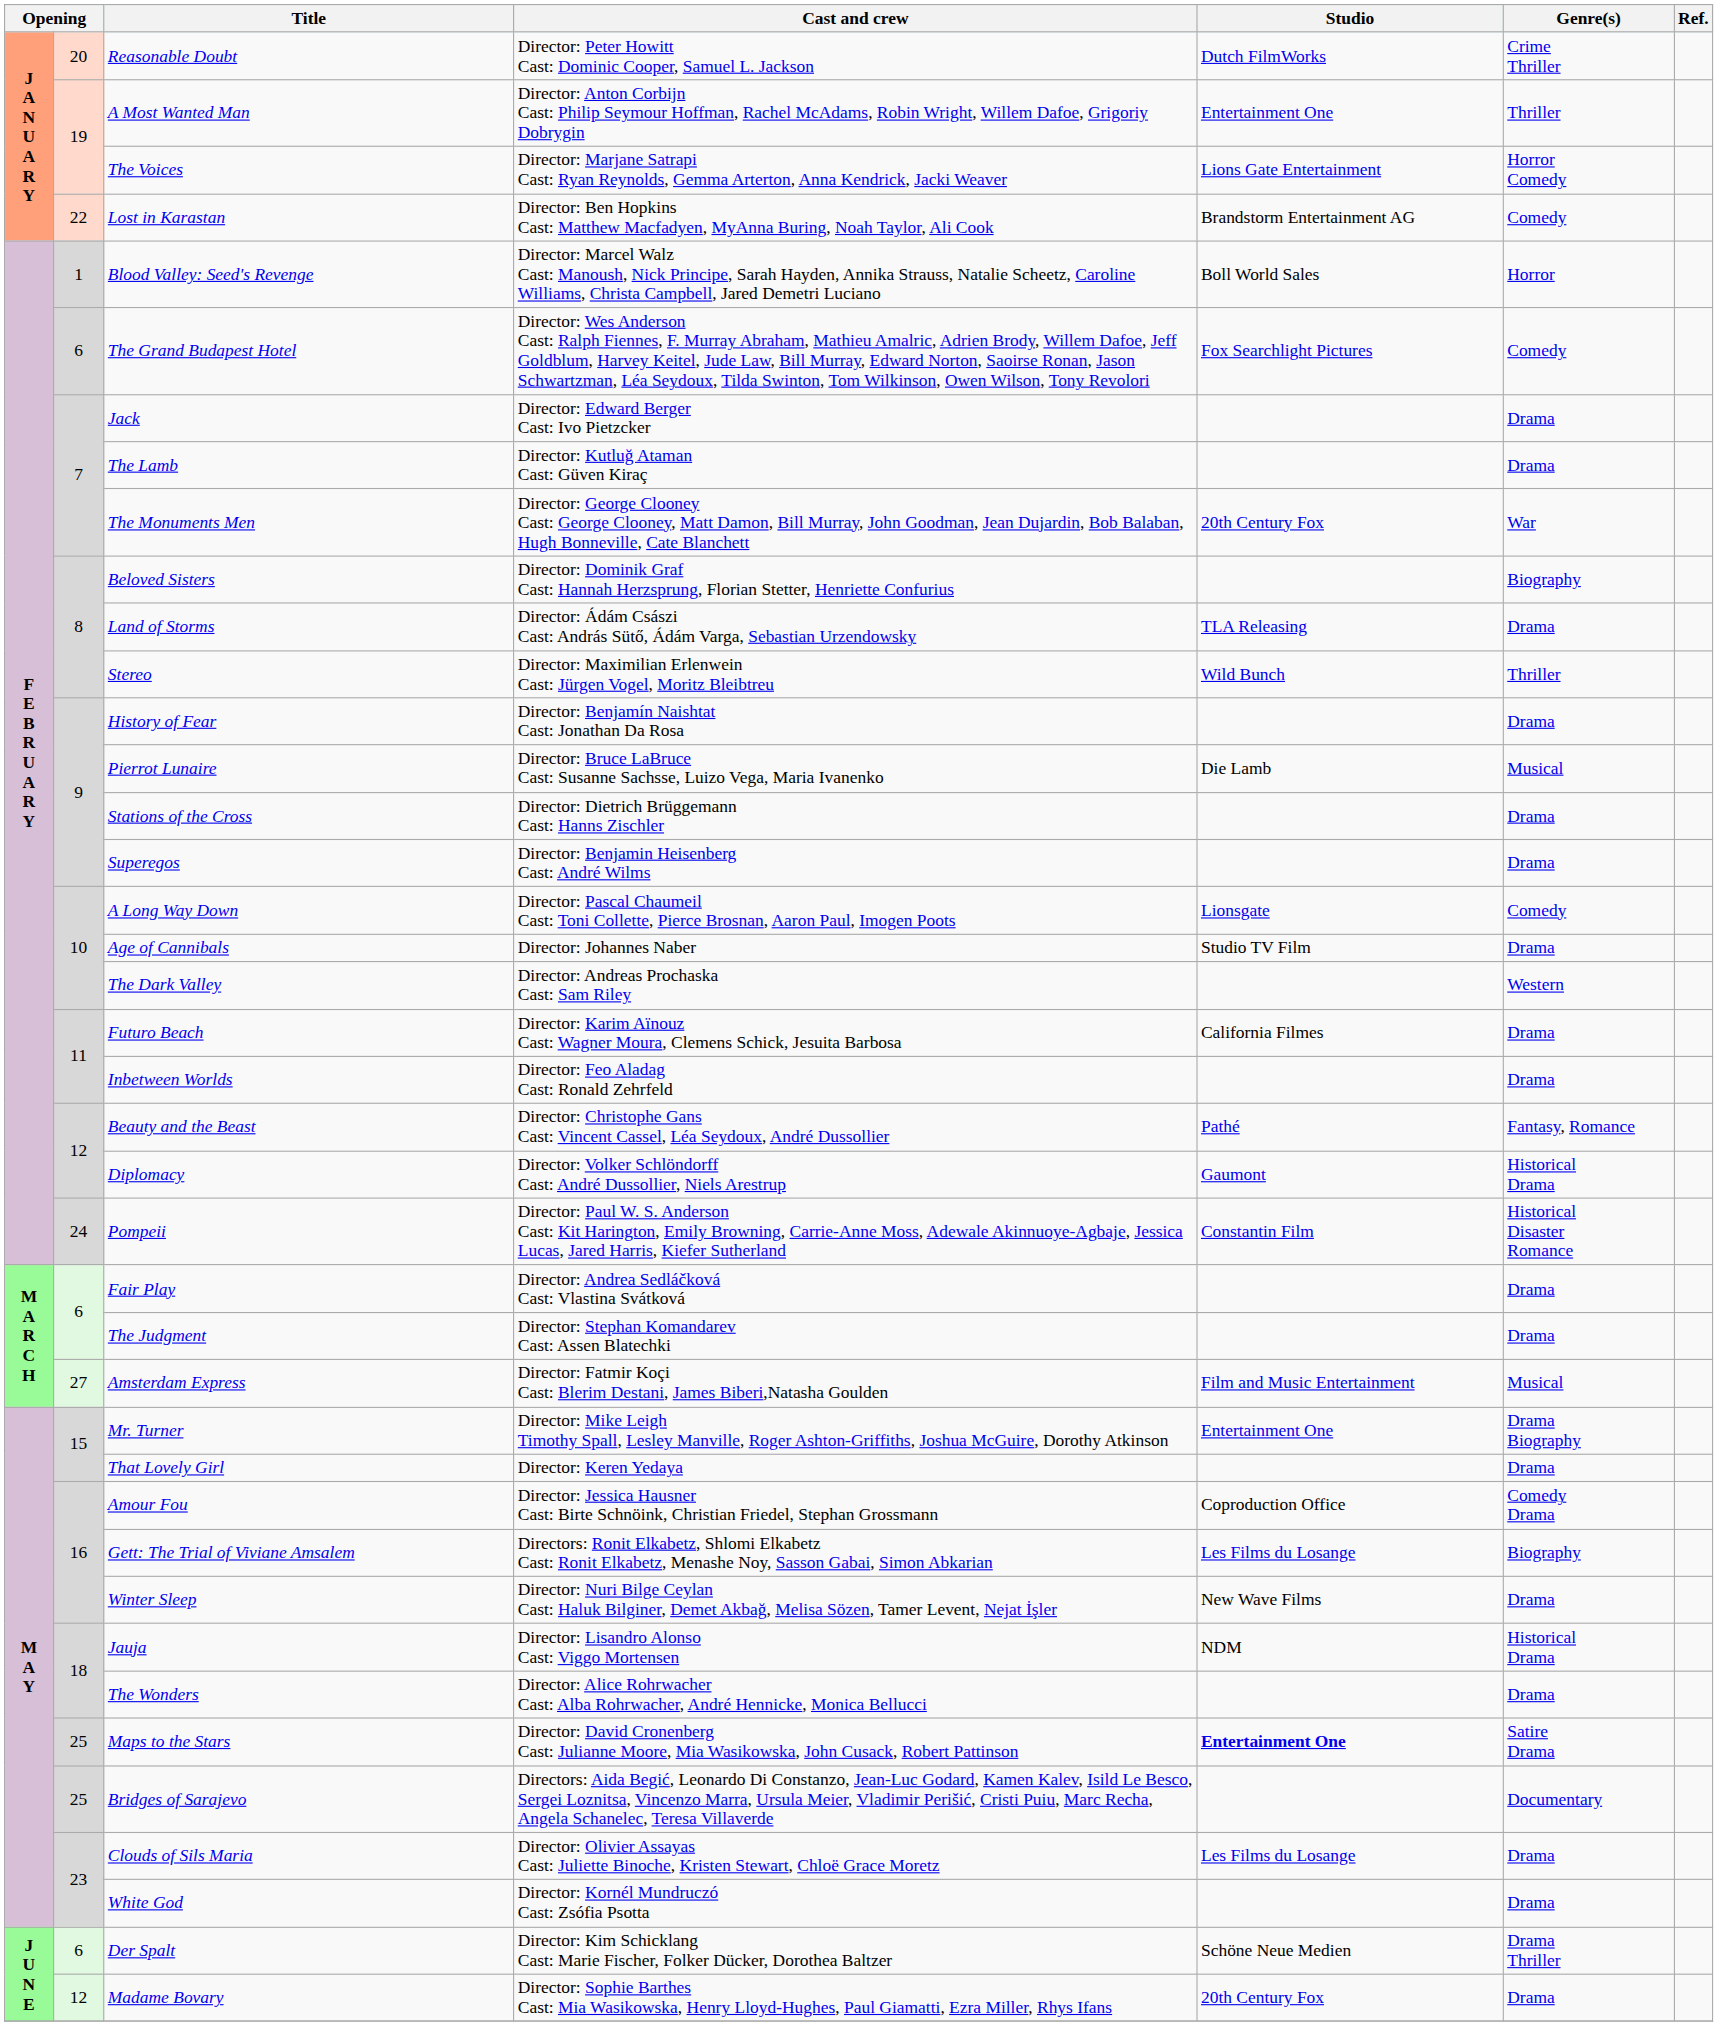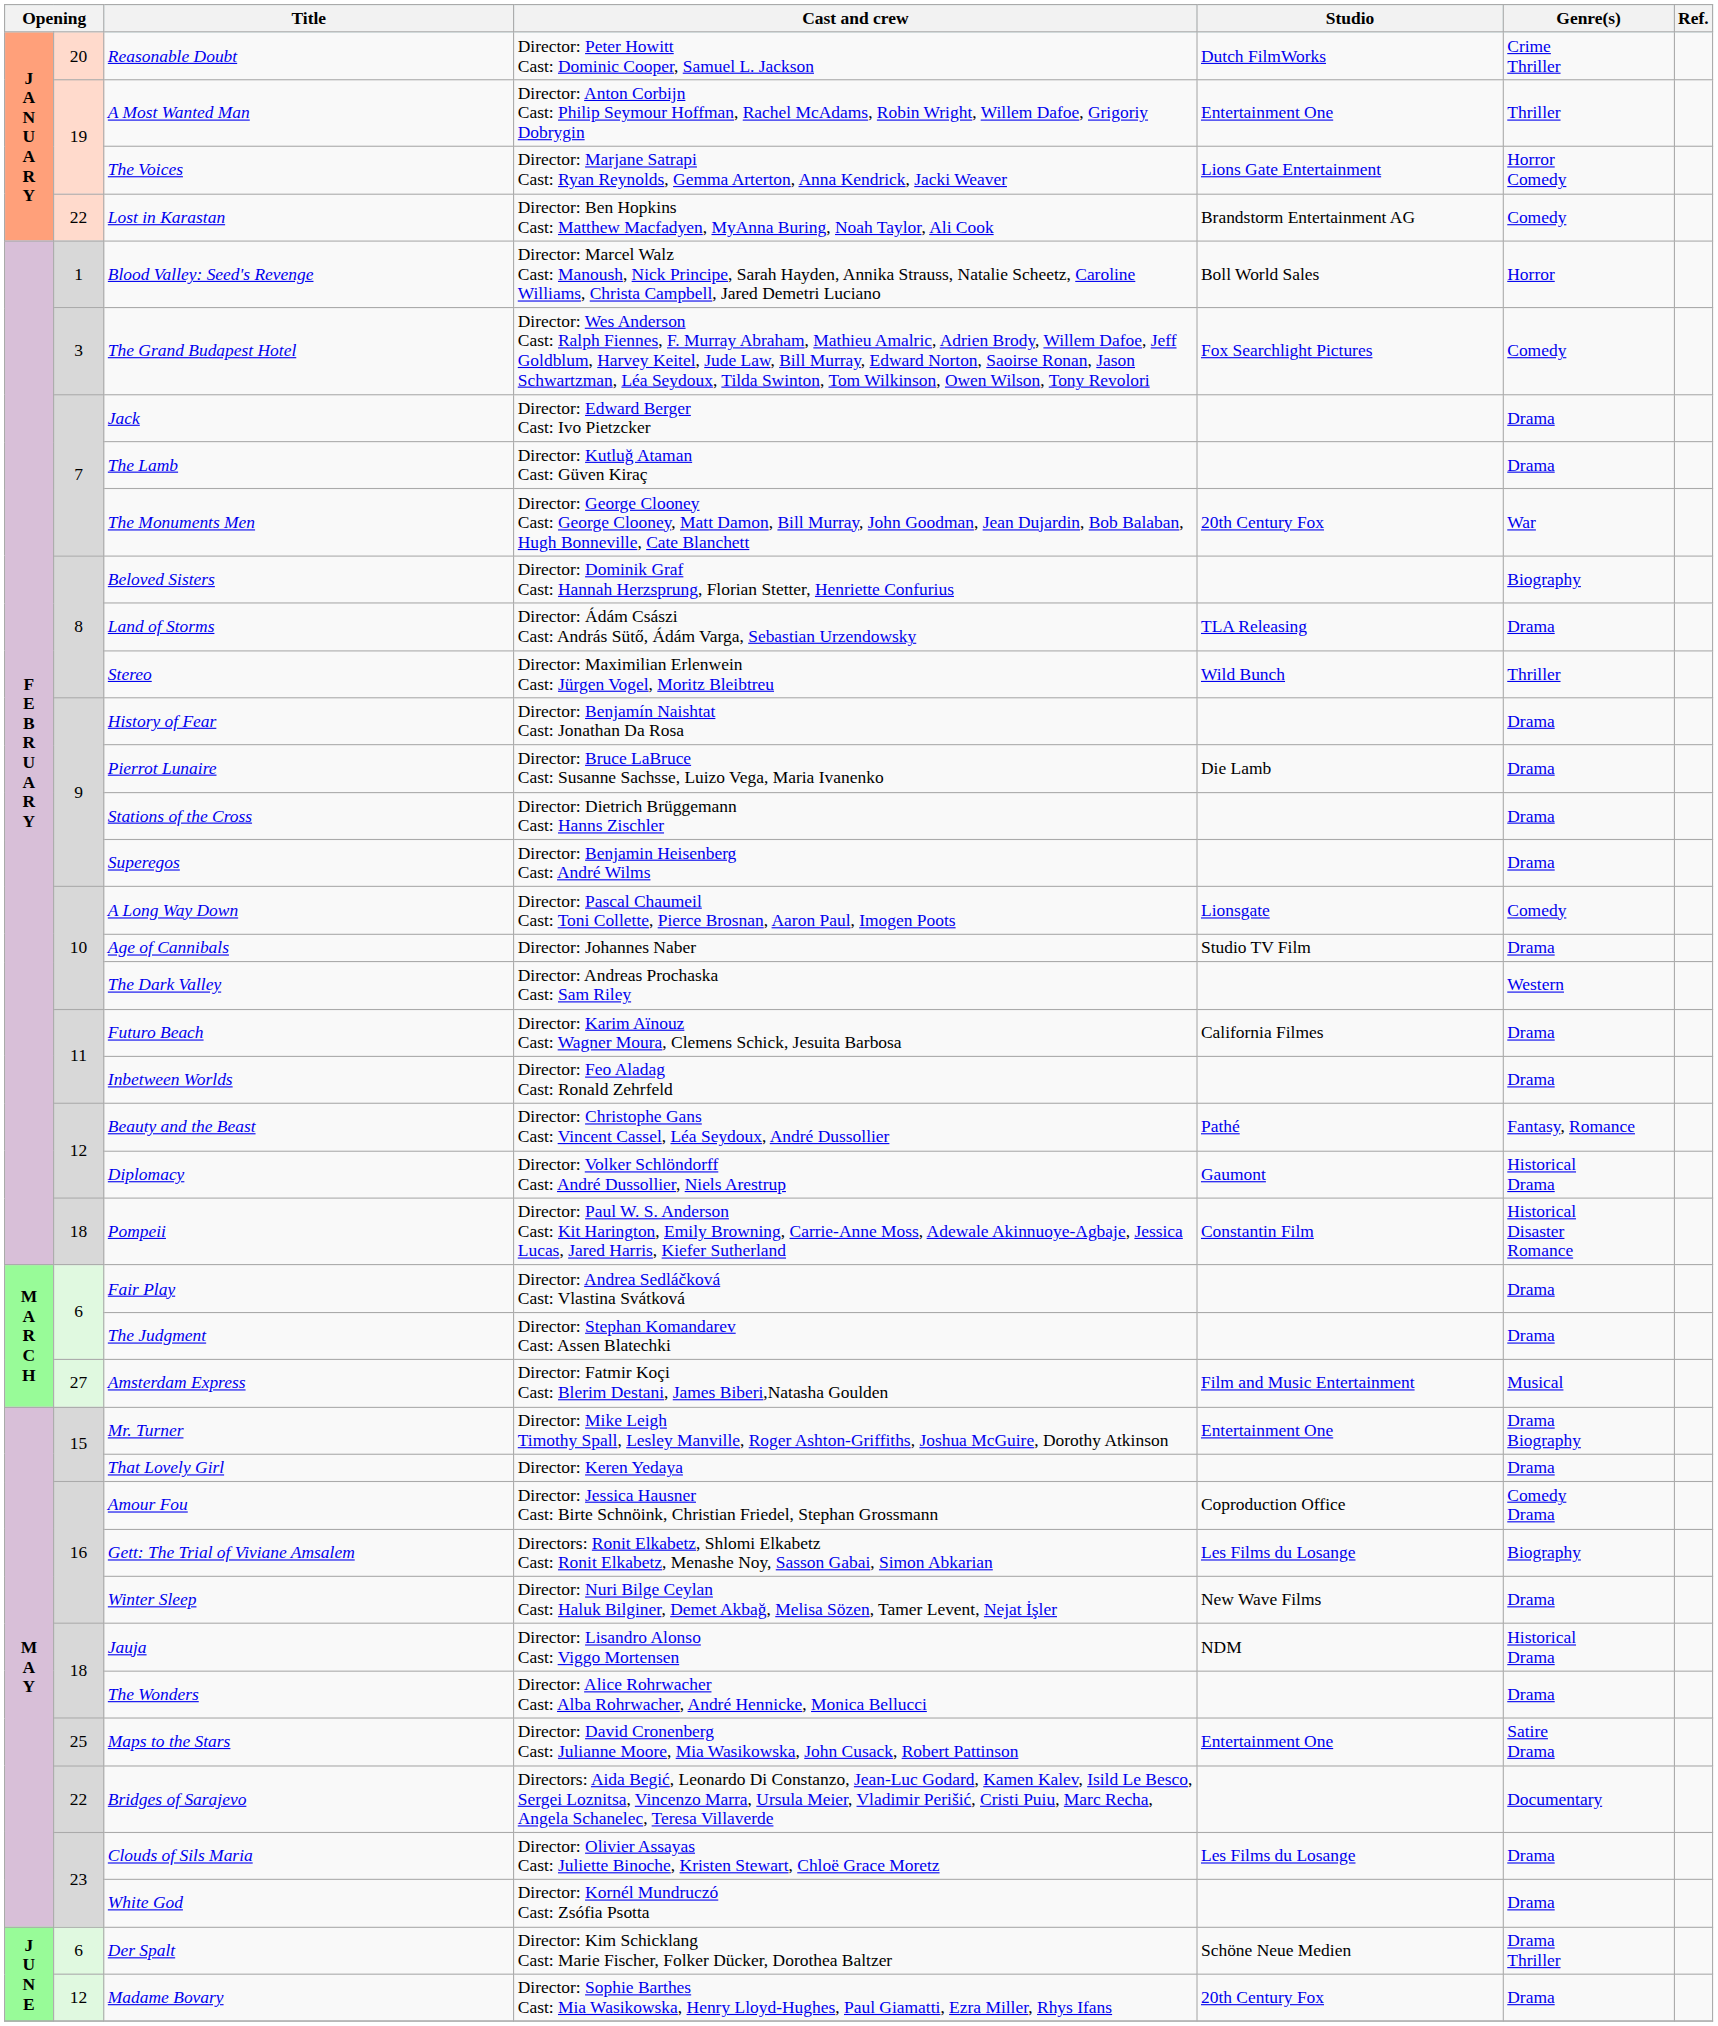(79, 351) 6 -> (79, 351) 3
(1535, 768) Musical -> (1531, 768) Drama
(79, 1231) 24 -> (79, 1231) 18
(1273, 1741) bold -> (1267, 1741) normal
(79, 1798) 25 -> (79, 1798) 22
